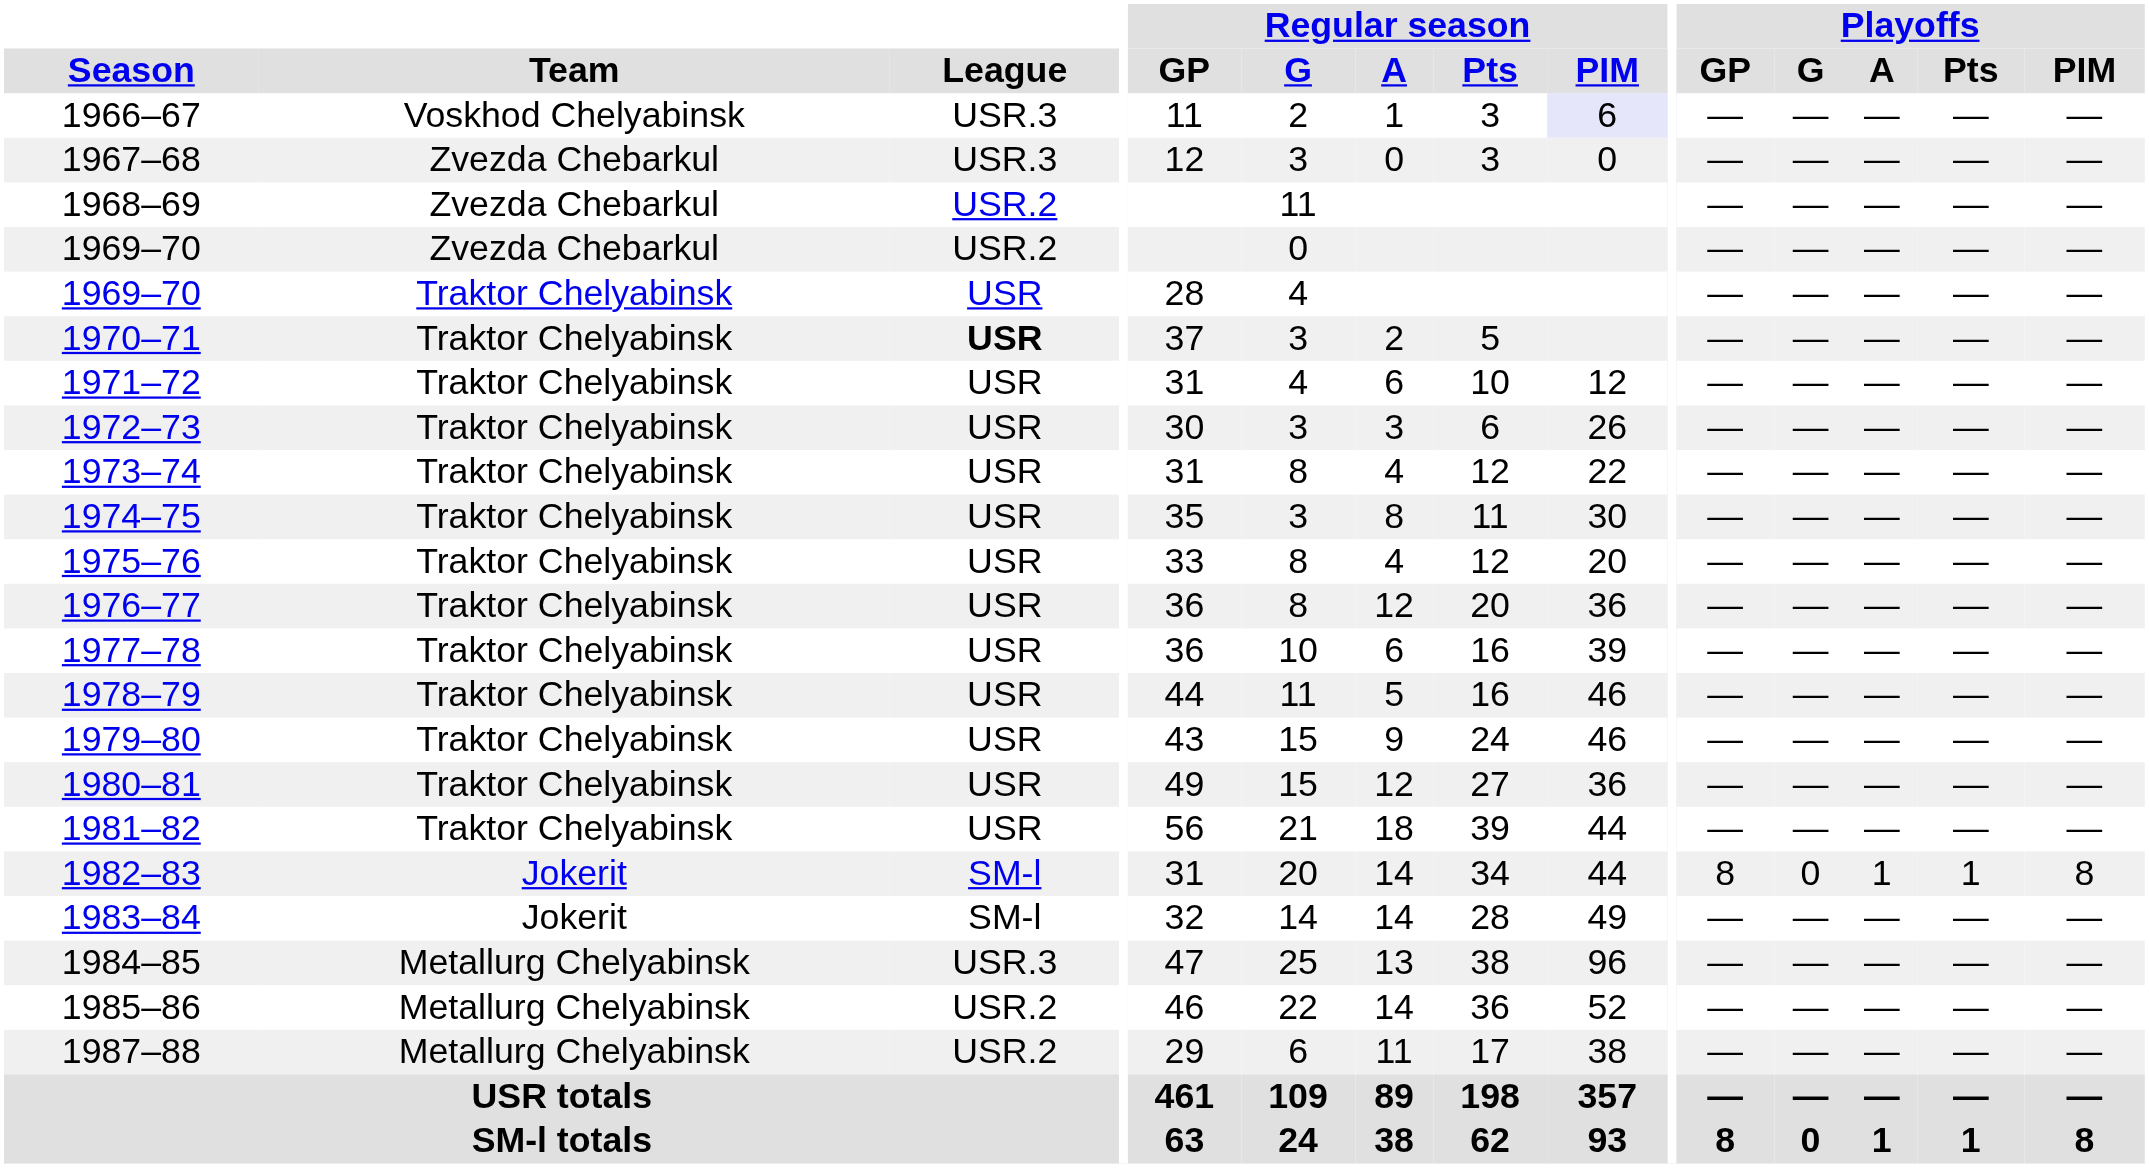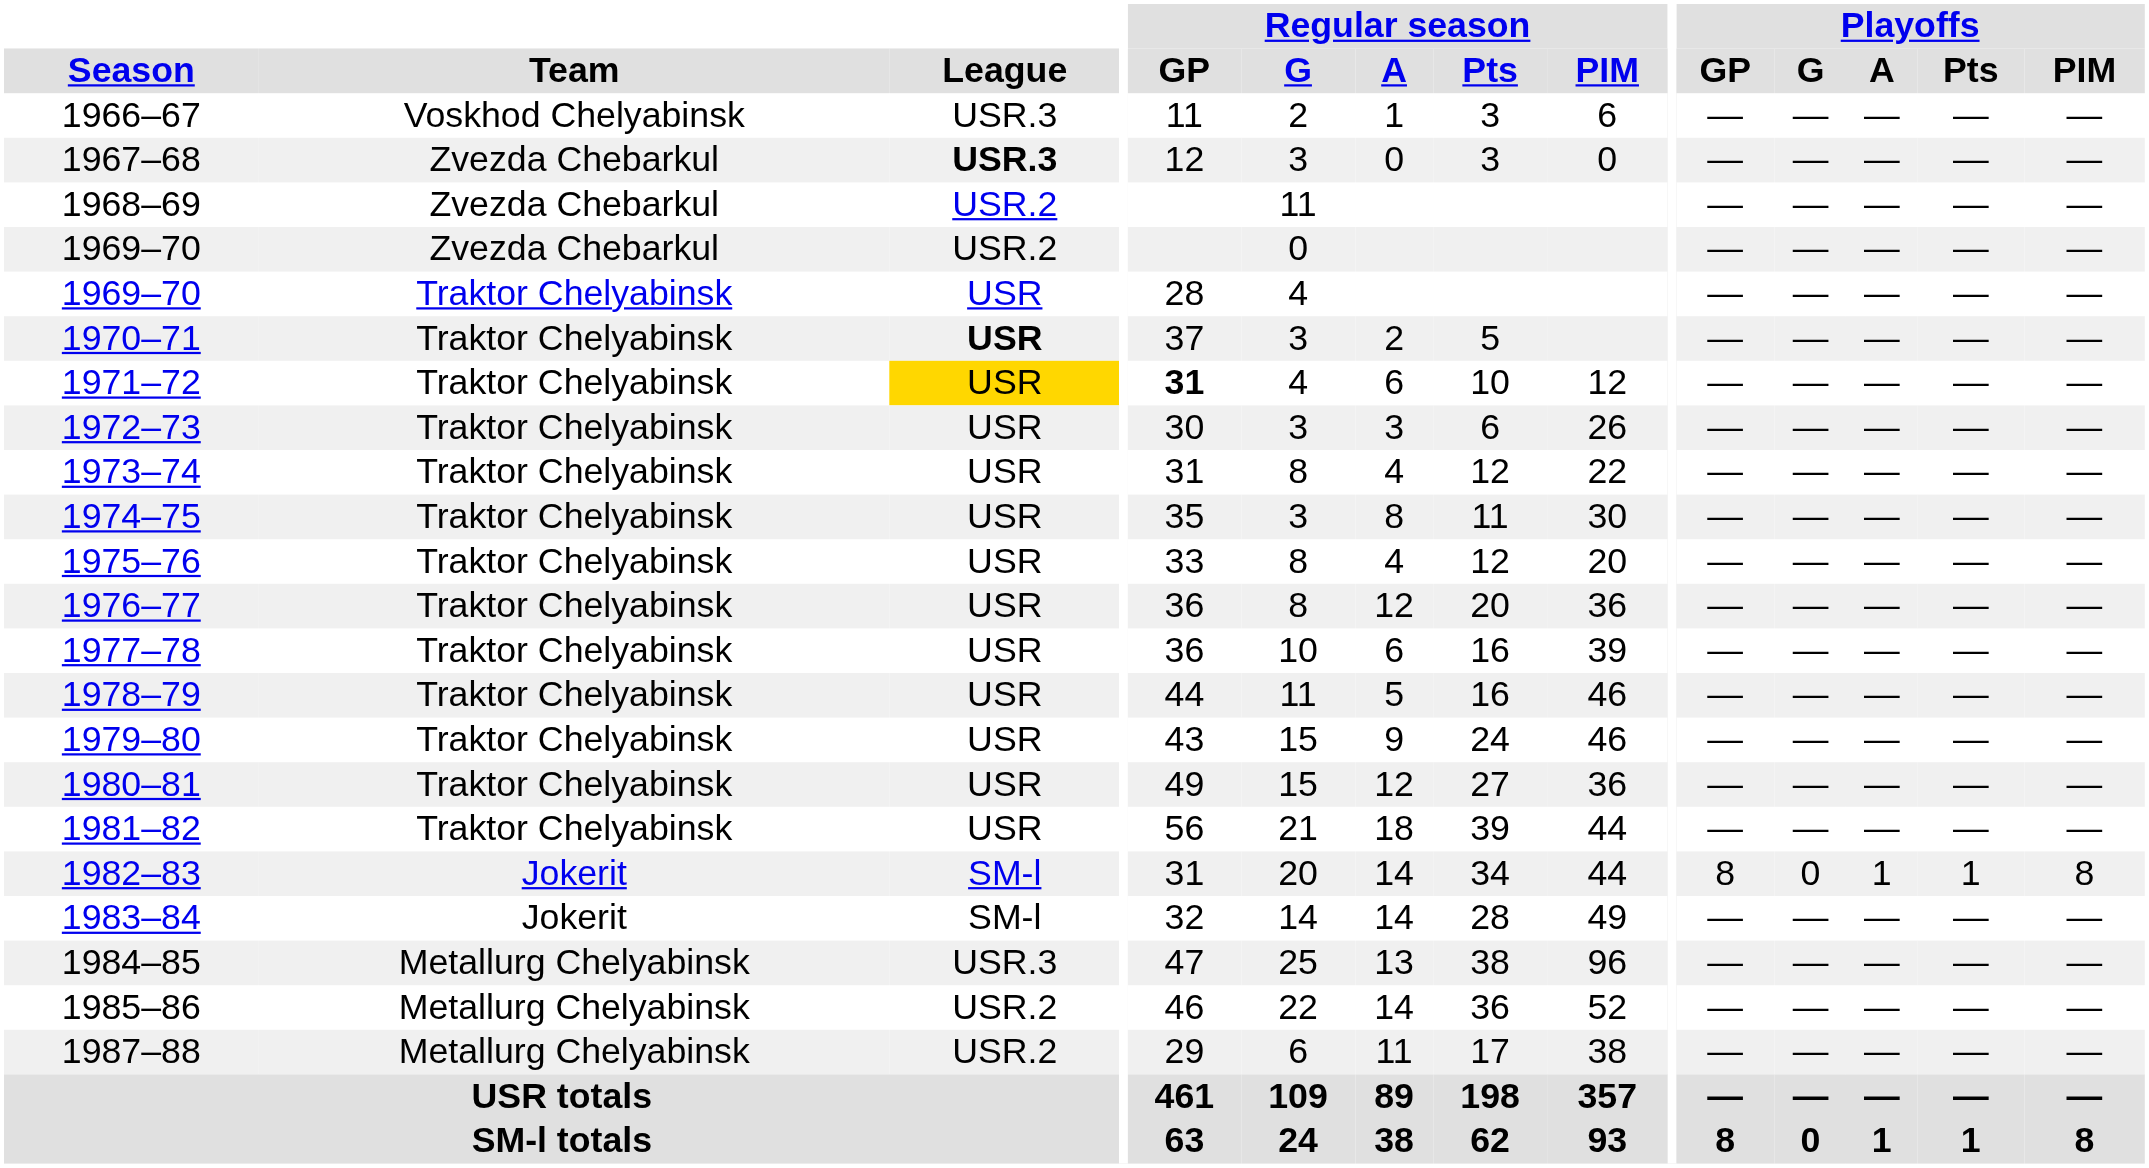(1607, 114) lavender background -> (1607, 114) no background
(1005, 159) normal -> (1005, 159) bold
(1005, 382) no background -> (1005, 382) gold background
(1184, 382) normal -> (1184, 382) bold
